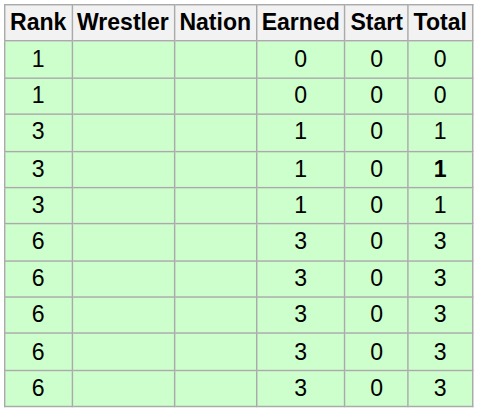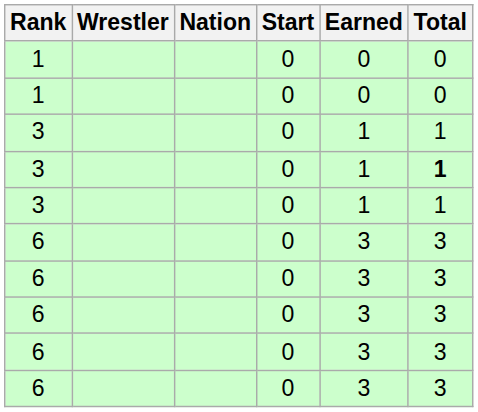columns swapped: (377, 22) <-> (301, 22)
